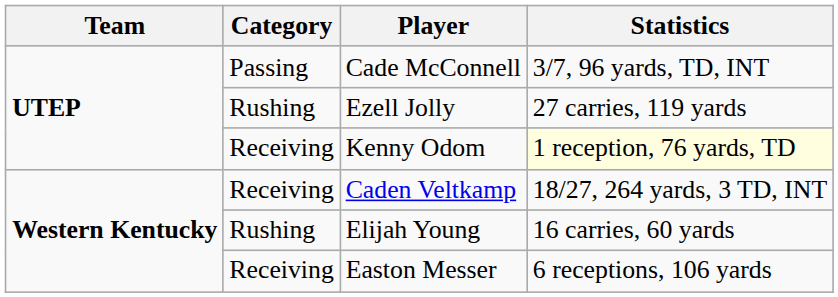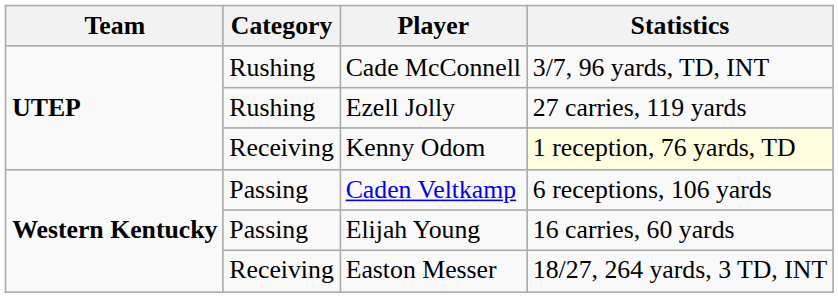(269, 66) Passing -> (272, 66) Rushing
(282, 189) Receiving -> (269, 189) Passing
(680, 189) 18/27, 264 yards, 3 TD, INT -> (652, 189) 6 receptions, 106 yards
(272, 229) Rushing -> (269, 229) Passing
(652, 270) 6 receptions, 106 yards -> (680, 270) 18/27, 264 yards, 3 TD, INT
